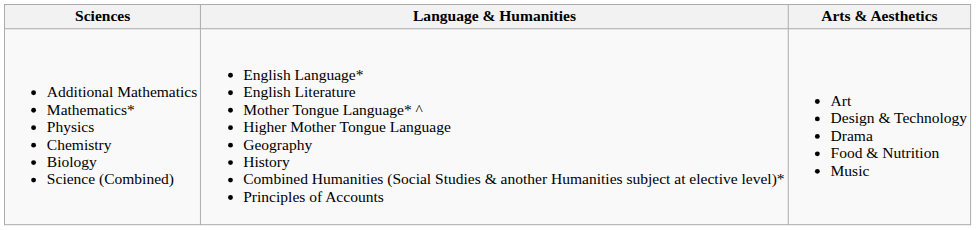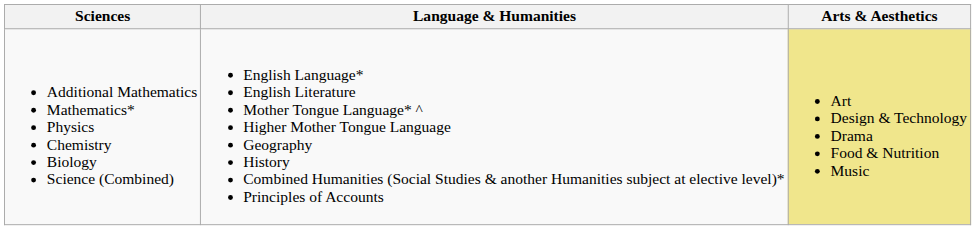(879, 135) no background -> (879, 135) khaki background
